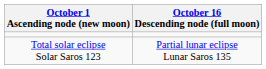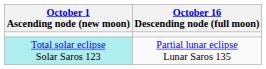(68, 50) no background -> (68, 50) paleturquoise background
